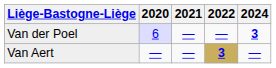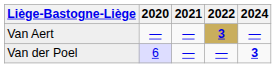rows swapped: (30, 53) <-> (42, 33)
